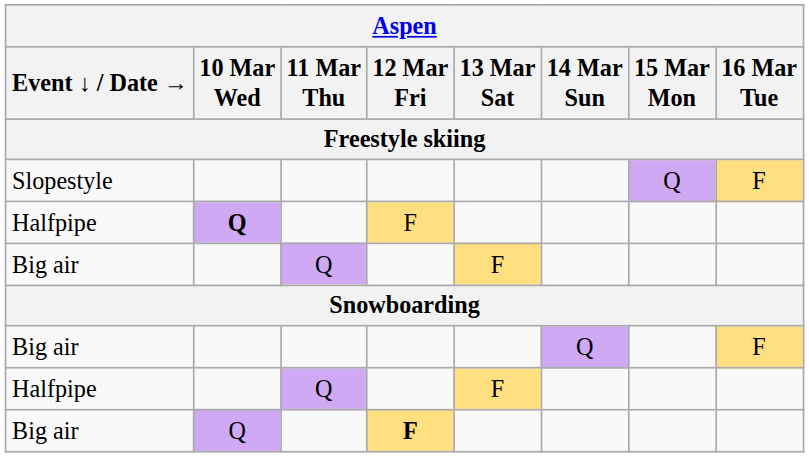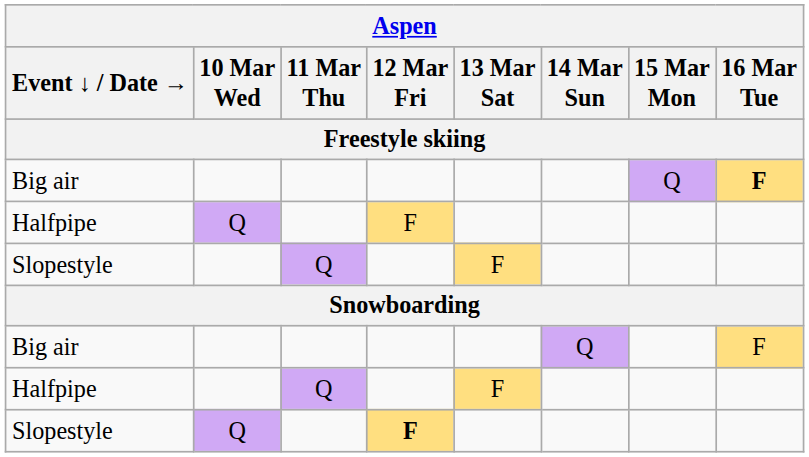(62, 181) Slopestyle -> (45, 181) Big air
(759, 181) normal -> (759, 181) bold
(237, 222) bold -> (237, 222) normal
(45, 264) Big air -> (62, 264) Slopestyle
(45, 430) Big air -> (62, 430) Slopestyle
